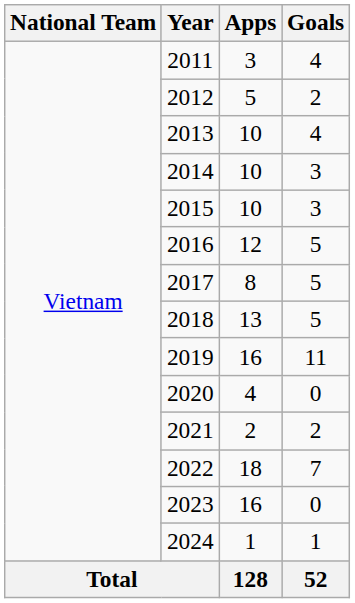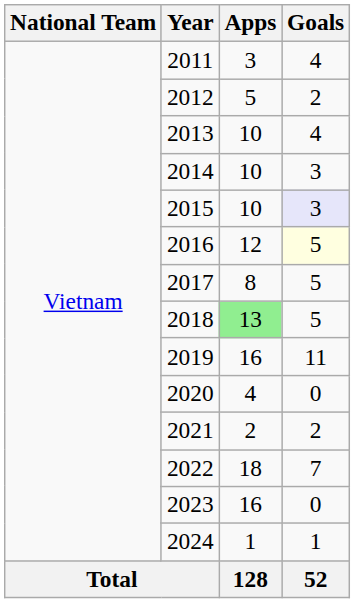(316, 208) no background -> (316, 208) lavender background
(316, 245) no background -> (316, 245) lightyellow background
(250, 319) no background -> (250, 319) lightgreen background
